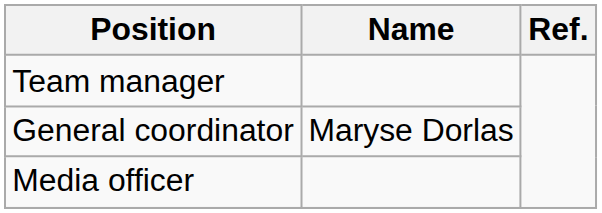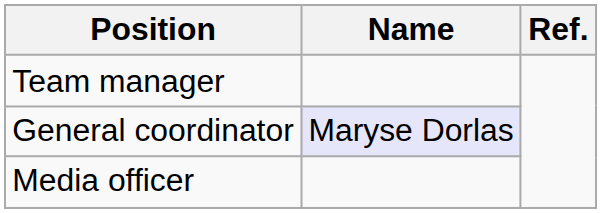(411, 130) no background -> (411, 130) lavender background
